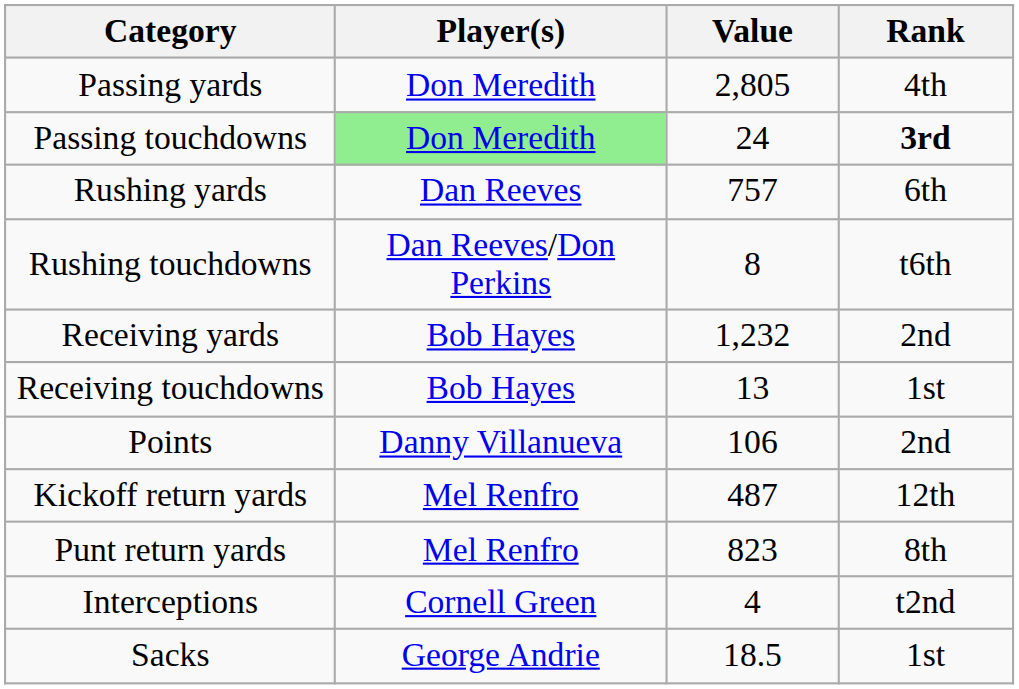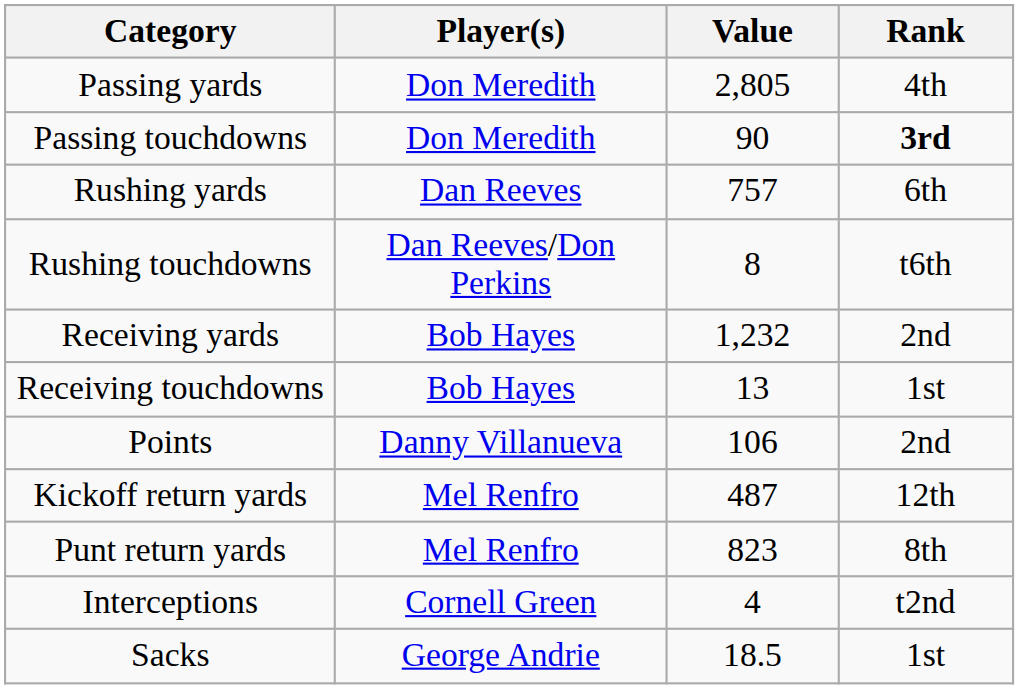(501, 137) lightgreen background -> (501, 137) no background
(753, 137) 24 -> (753, 137) 90
